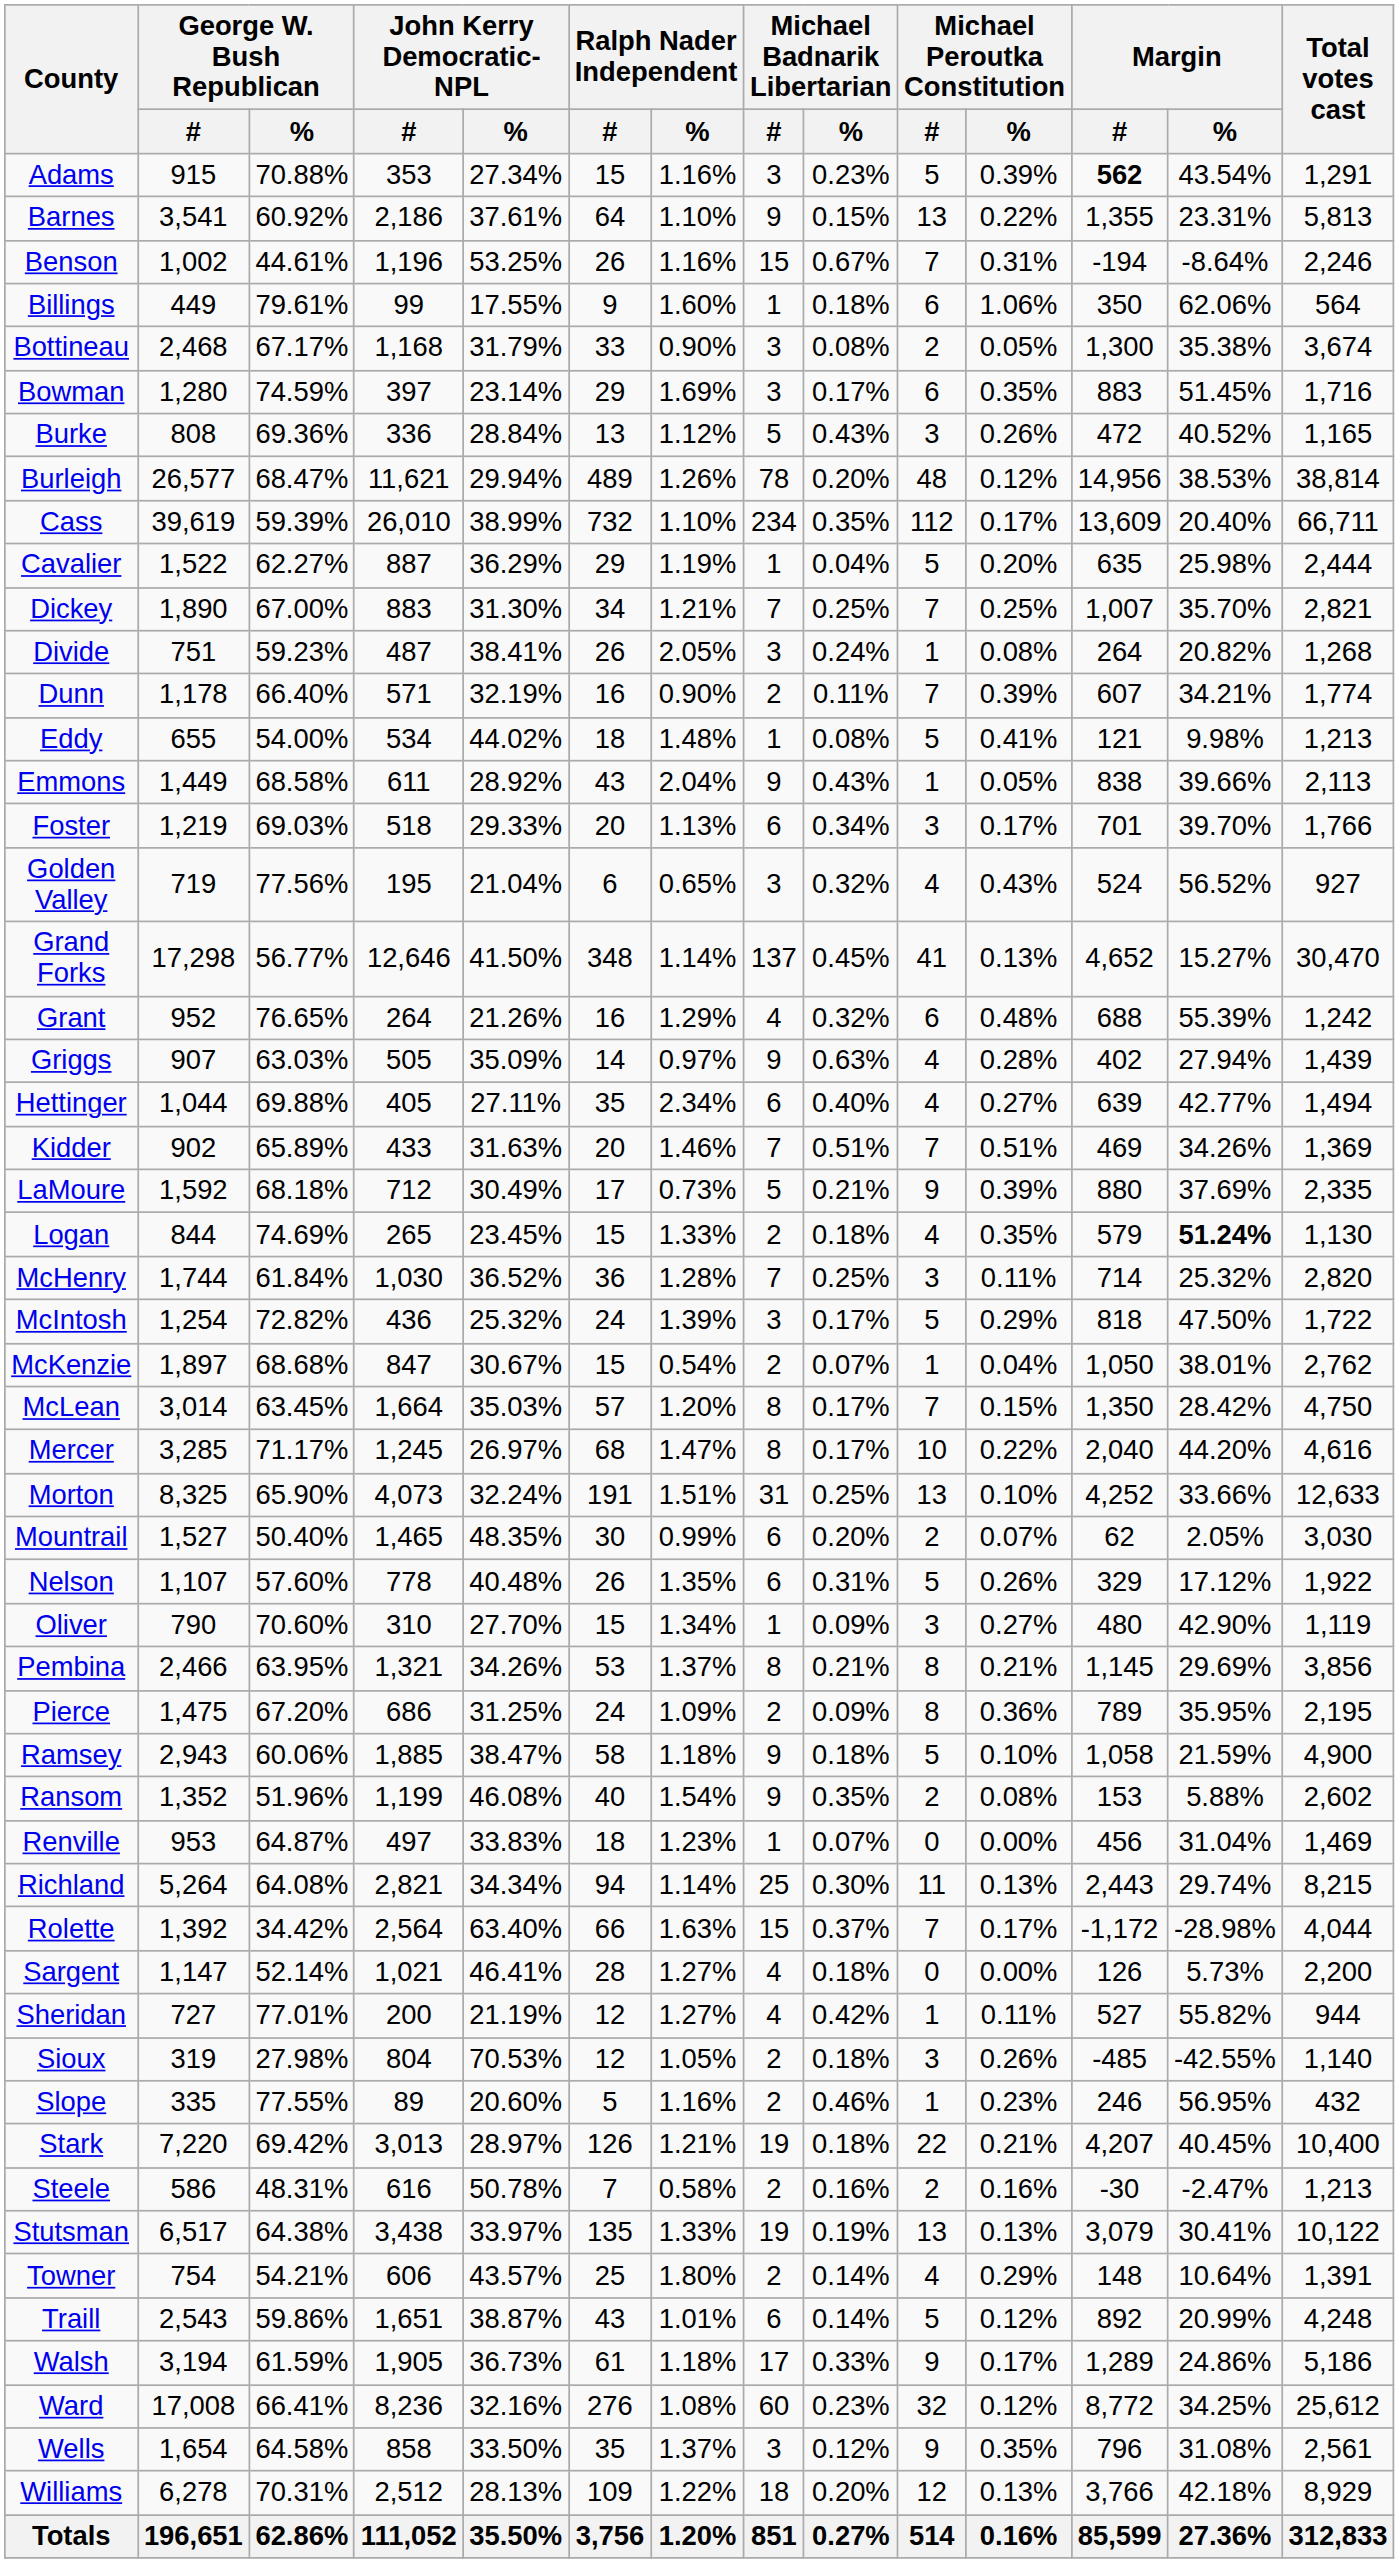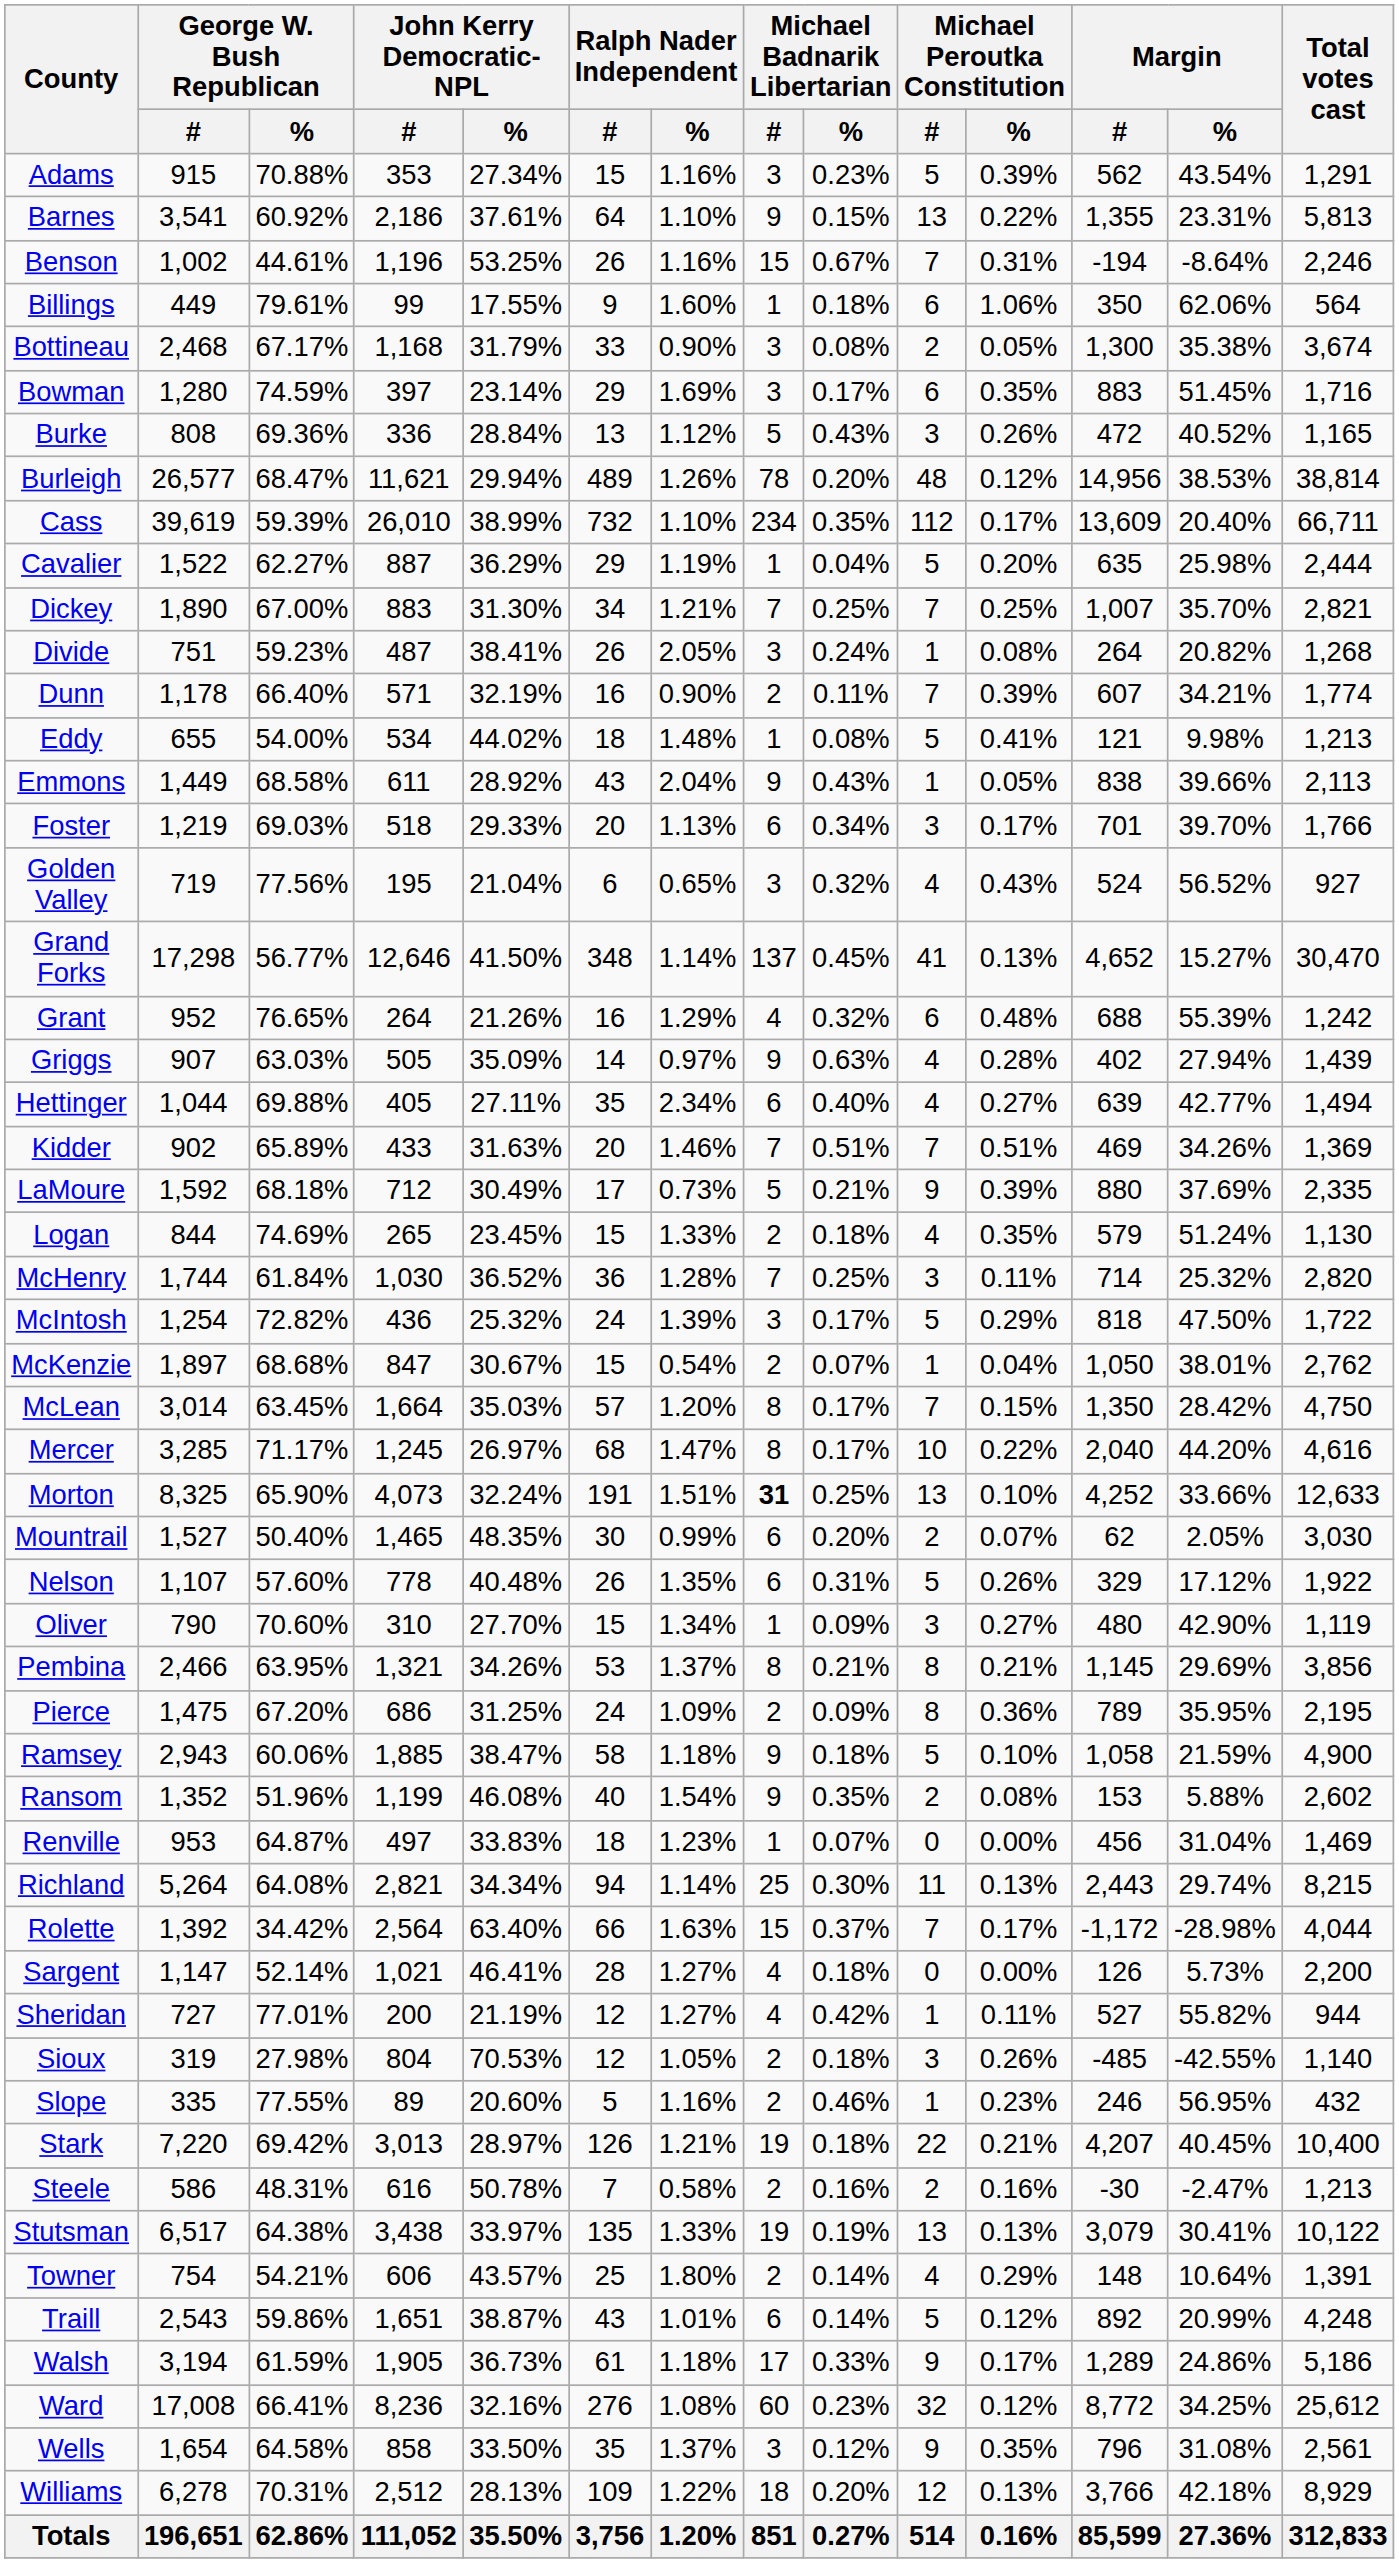(1120, 174) bold -> (1120, 174) normal
(1225, 1234) bold -> (1225, 1234) normal
(774, 1494) normal -> (774, 1494) bold
